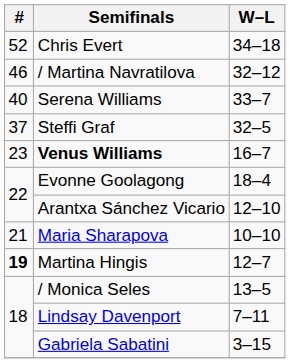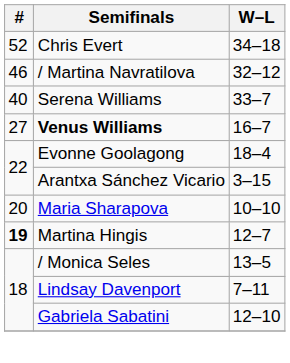- row: (76, 126)
(18, 153) 23 -> (18, 126) 27
(257, 208) 12–10 -> (252, 181) 3–15
(18, 235) 21 -> (18, 208) 20
(252, 344) 3–15 -> (257, 316) 12–10
